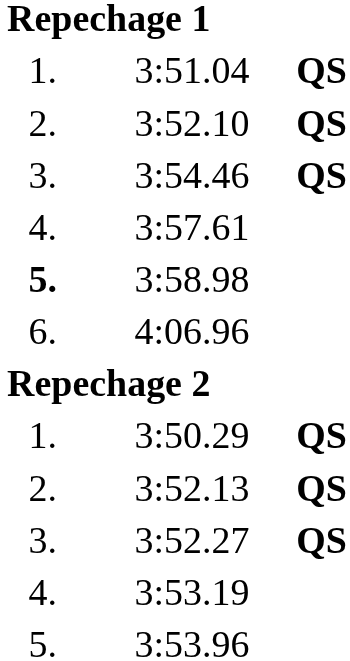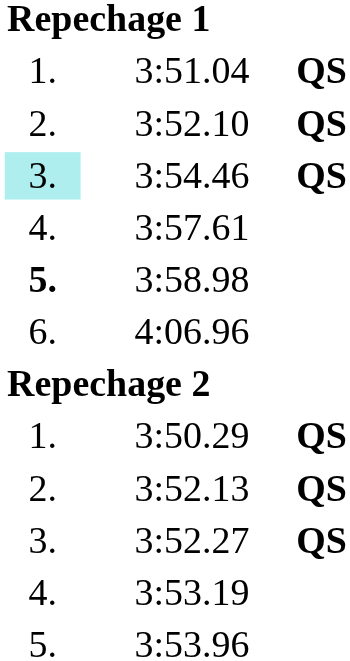(43, 175) no background -> (43, 175) paleturquoise background
